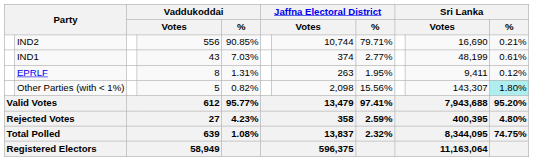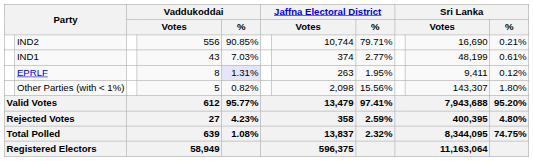(245, 73) no background -> (245, 73) lavender background
(513, 88) paleturquoise background -> (513, 88) no background
